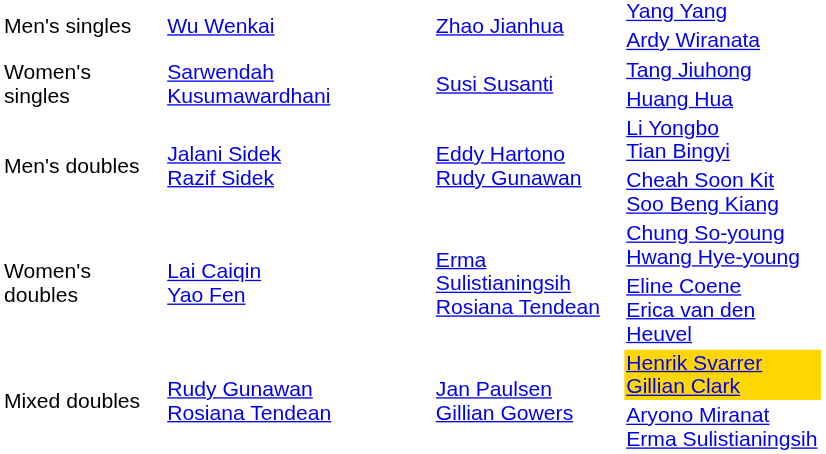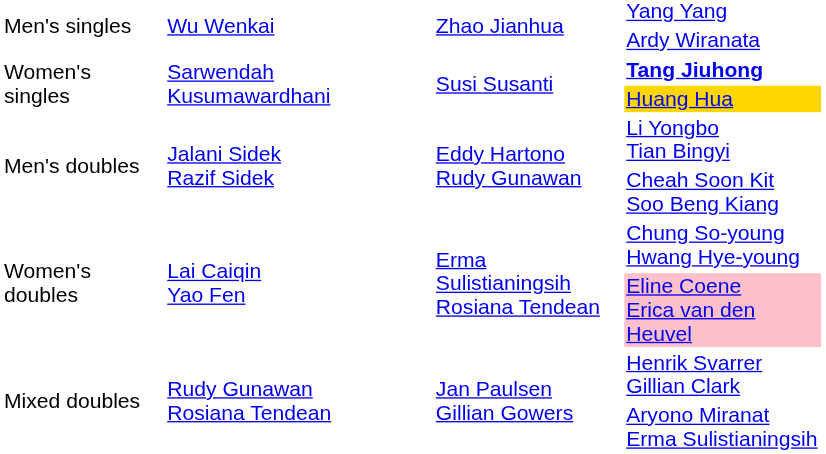(689, 69) normal -> (695, 69) bold
(680, 98) no background -> (680, 98) gold background
(691, 310) no background -> (691, 310) pink background
(694, 374) gold background -> (694, 374) no background
